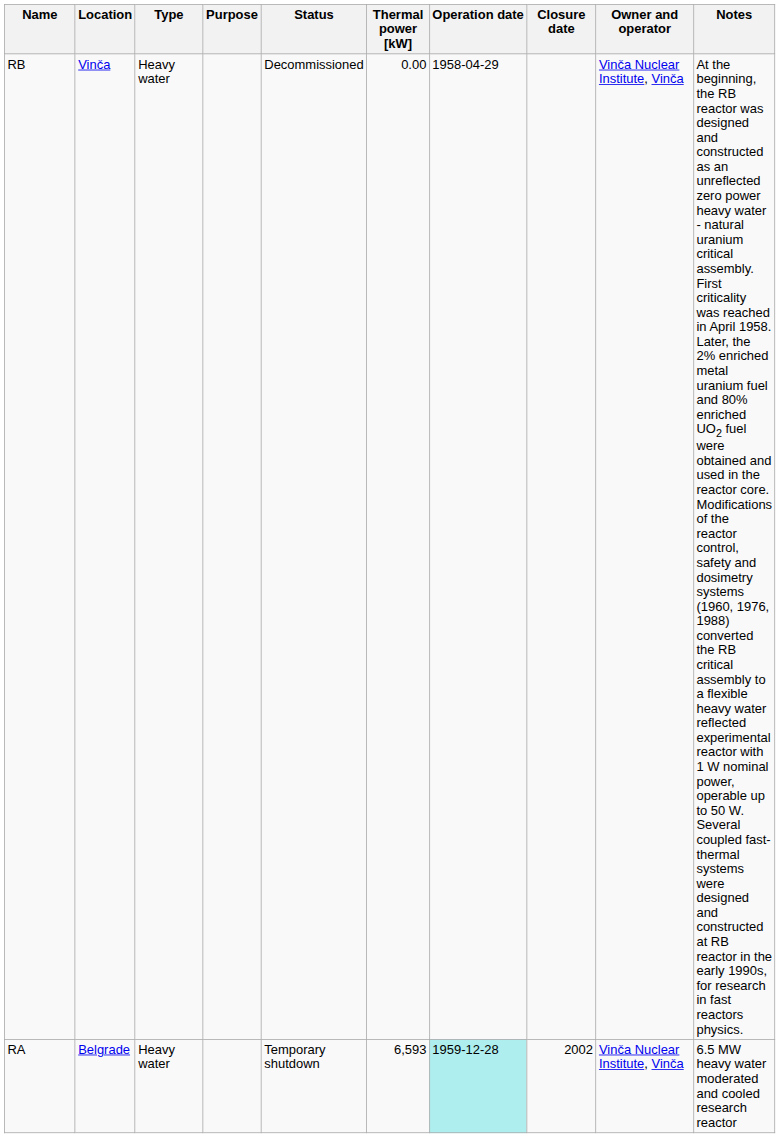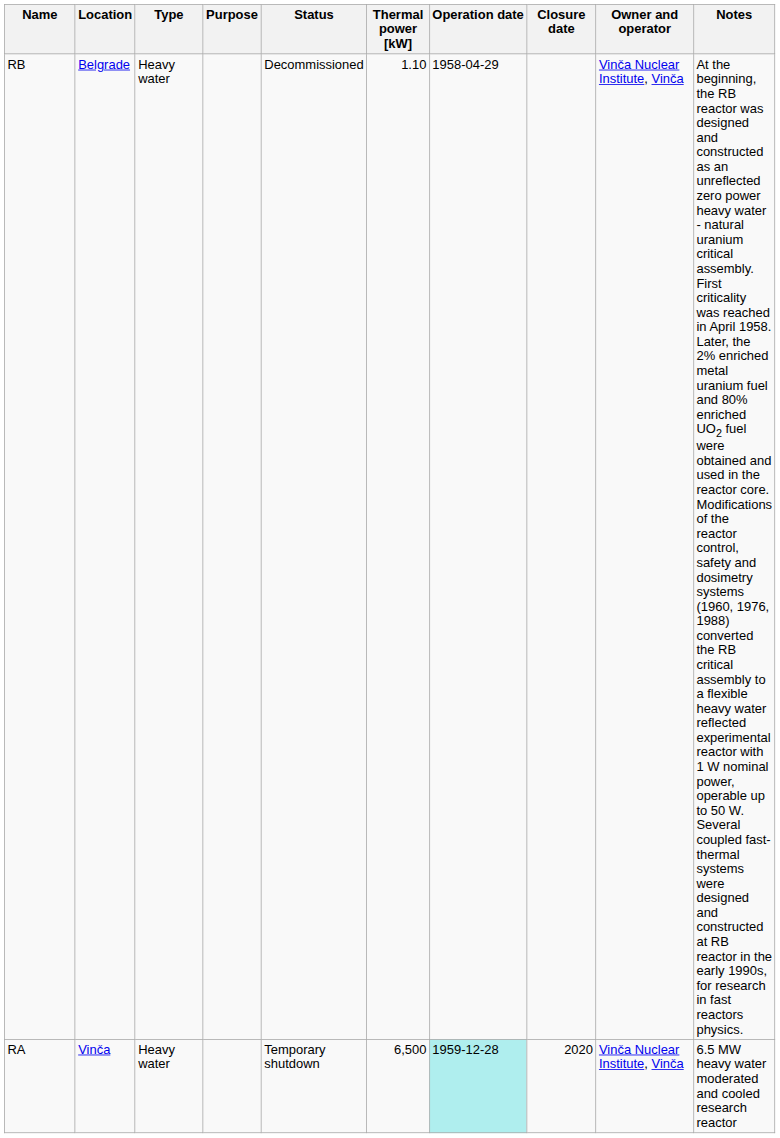(94, 64) Vinča -> (104, 64) Belgrade
(414, 64) 0.00 -> (414, 64) 1.10
(104, 1049) Belgrade -> (94, 1049) Vinča
(410, 1049) 6,593 -> (410, 1049) 6,500
(579, 1049) 2002 -> (579, 1049) 2020
